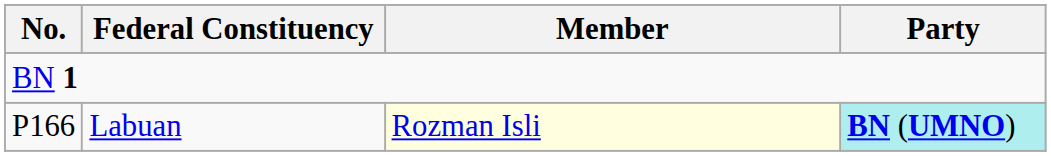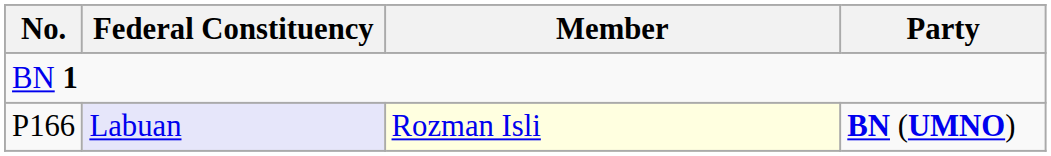(135, 126) no background -> (135, 126) lavender background
(931, 126) paleturquoise background -> (931, 126) no background
